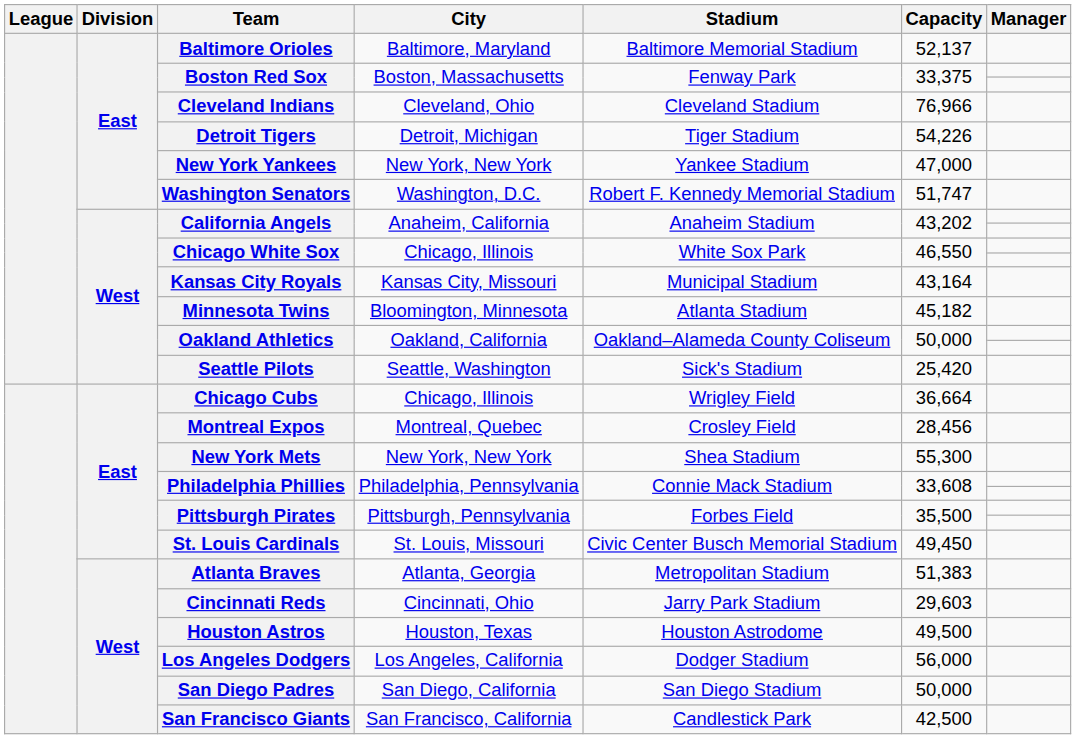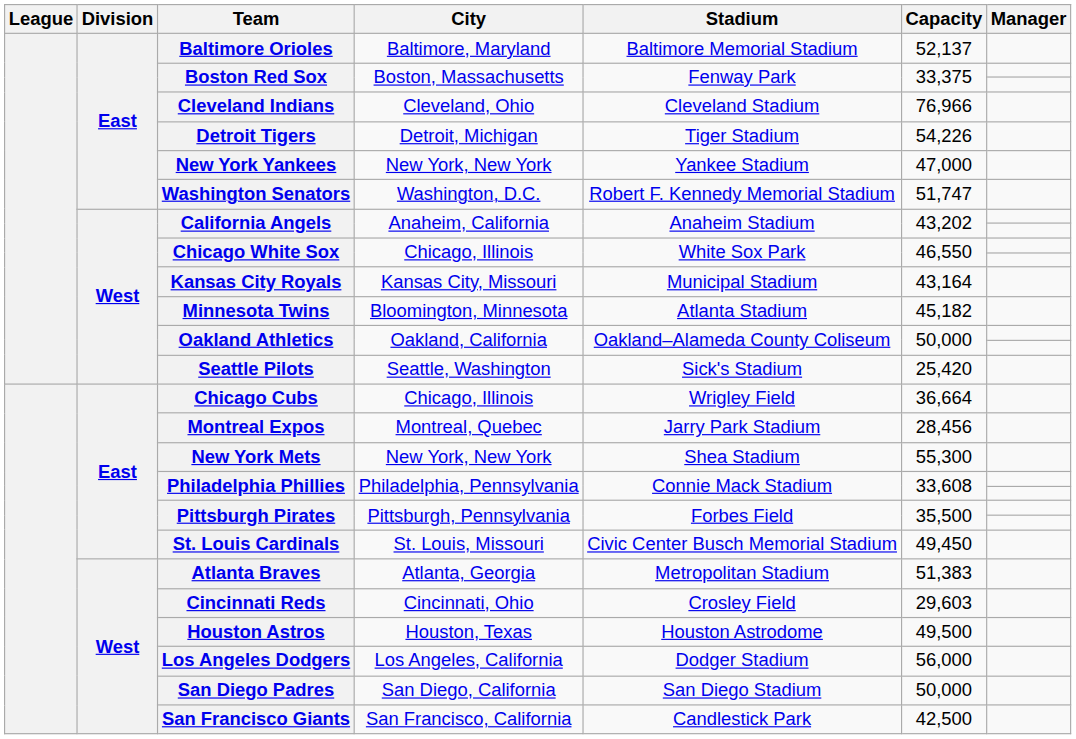(742, 427) Crosley Field -> (742, 427) Jarry Park Stadium
(742, 602) Jarry Park Stadium -> (742, 602) Crosley Field
